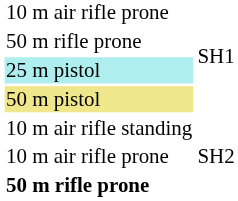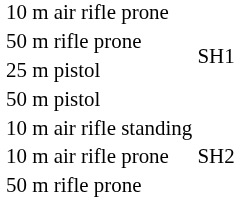(53, 70) paleturquoise background -> (53, 70) no background
(53, 99) khaki background -> (53, 99) no background
(78, 185) bold -> (74, 185) normal
